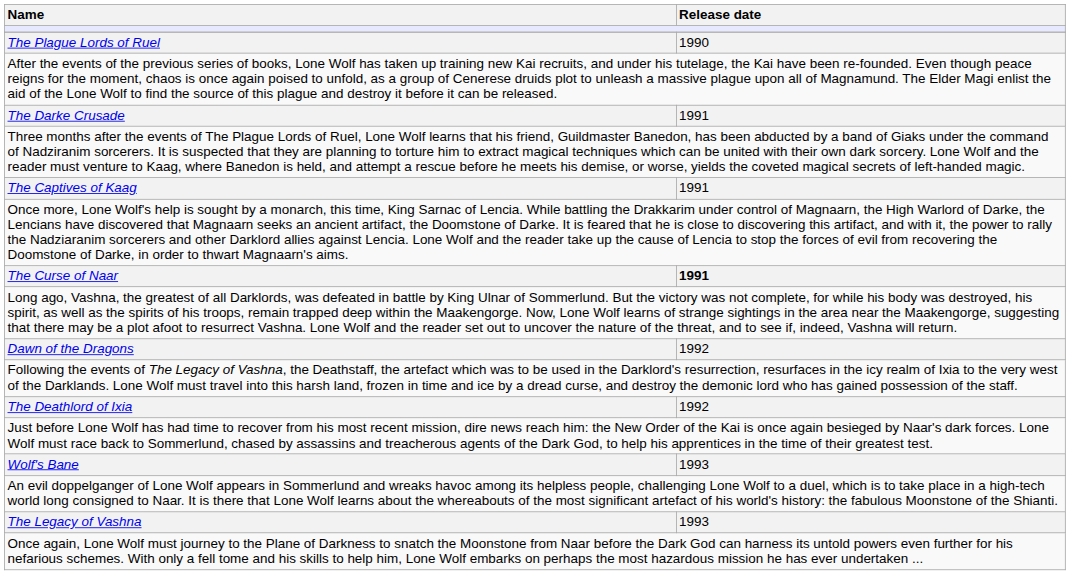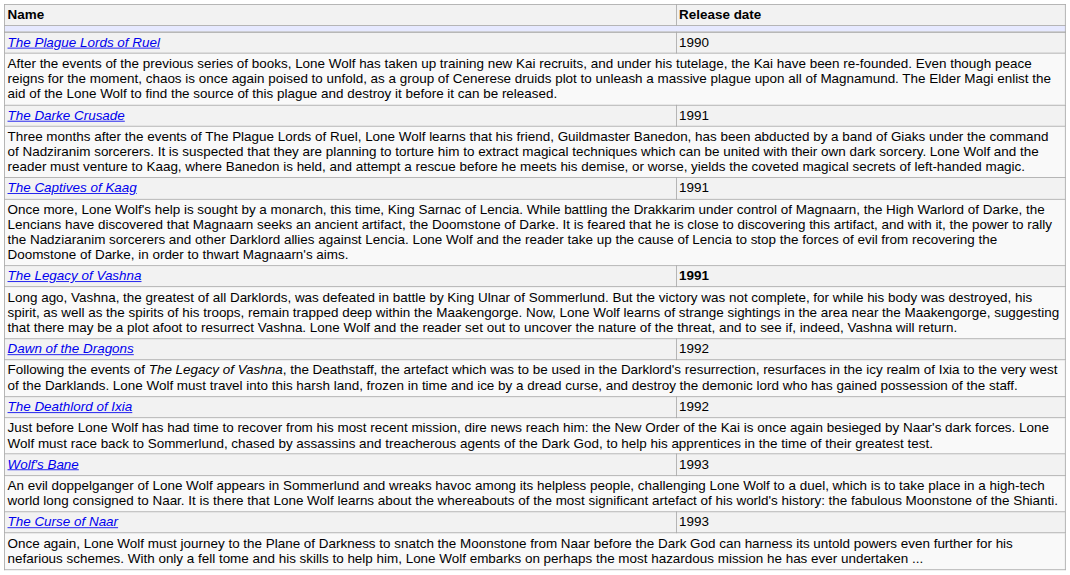(63, 276) The Curse of Naar -> (75, 276) The Legacy of Vashna
(75, 522) The Legacy of Vashna -> (63, 522) The Curse of Naar
